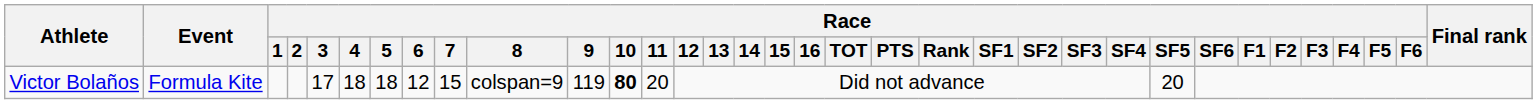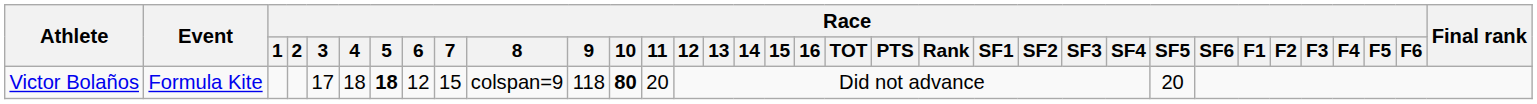(386, 83) normal -> (386, 83) bold
(589, 83) 119 -> (589, 83) 118
